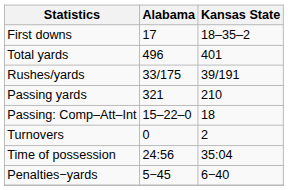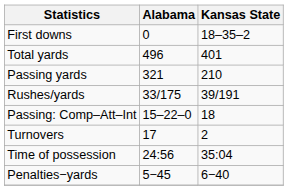(149, 35) 17 -> (146, 35) 0
rows swapped: (46, 75) <-> (47, 95)
(146, 135) 0 -> (149, 135) 17
